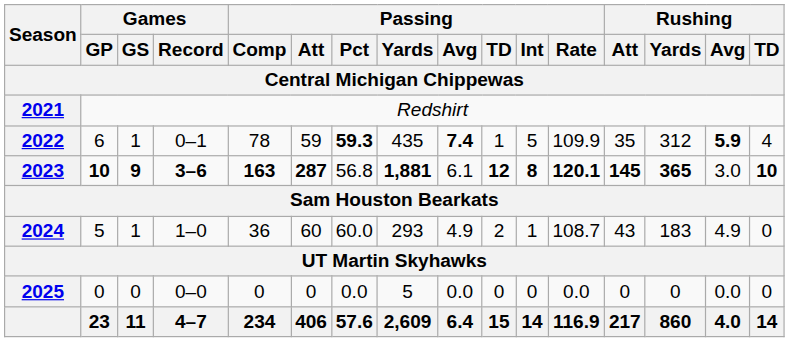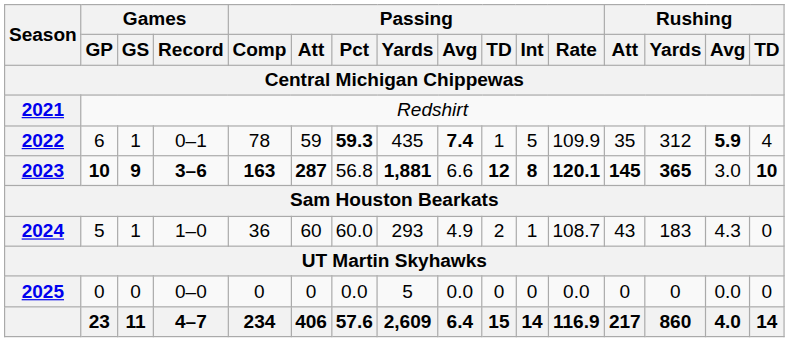(460, 170) 6.1 -> (460, 170) 6.6
(728, 230) 4.9 -> (728, 230) 4.3
